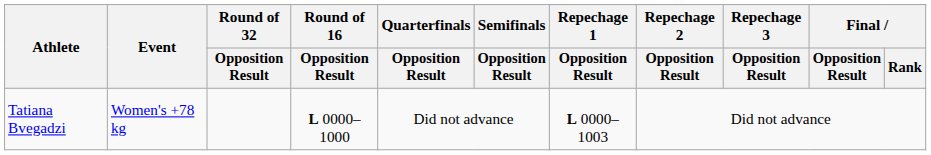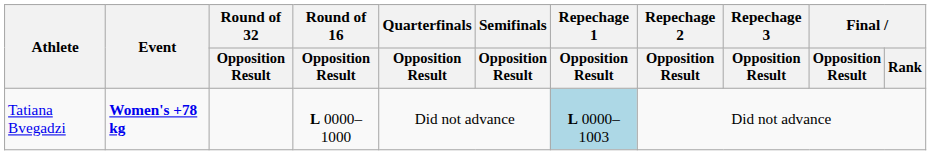(153, 119) normal -> (153, 119) bold
(593, 128) no background -> (594, 128) lightblue background
